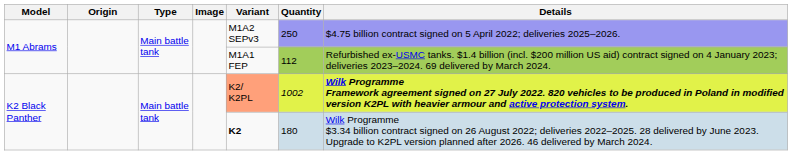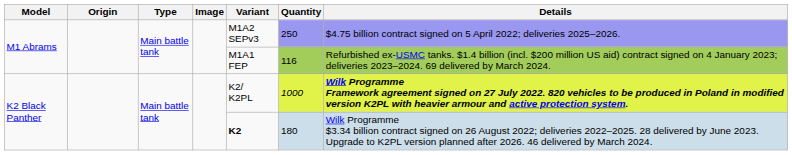(289, 60) 112 -> (289, 60) 116
(241, 93) lightsalmon background -> (241, 93) no background
(292, 93) 1002 -> (292, 93) 1000
